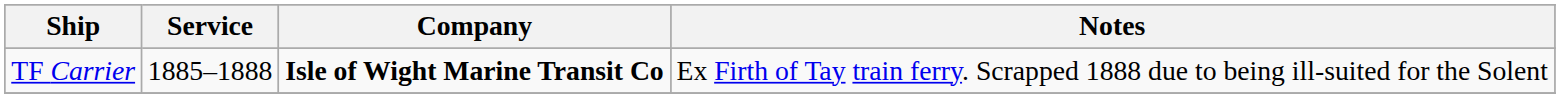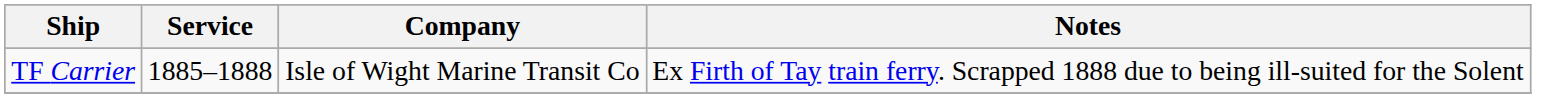(474, 70) bold -> (462, 70) normal
